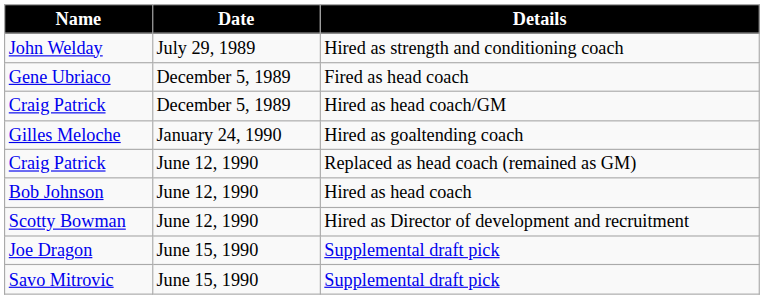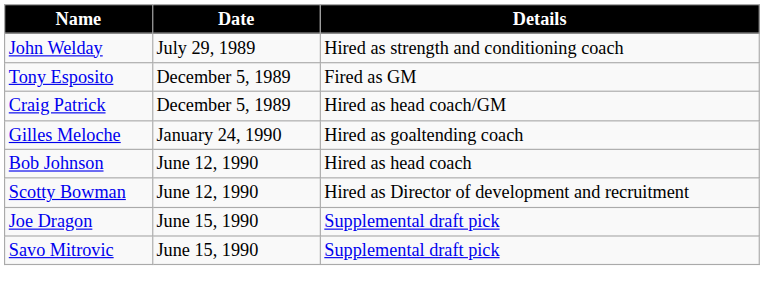- row: (60, 76)
+ row: (61, 76)
- row: (57, 163)
